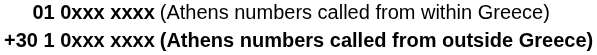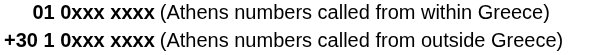(376, 40) bold -> (362, 40) normal
